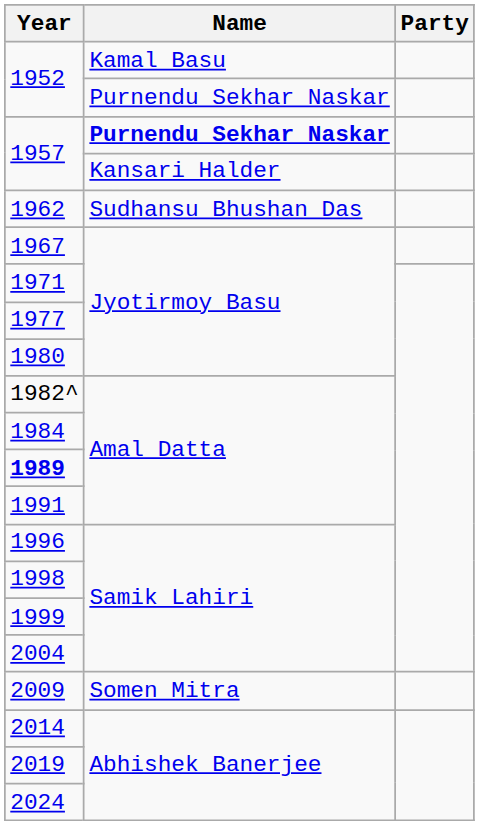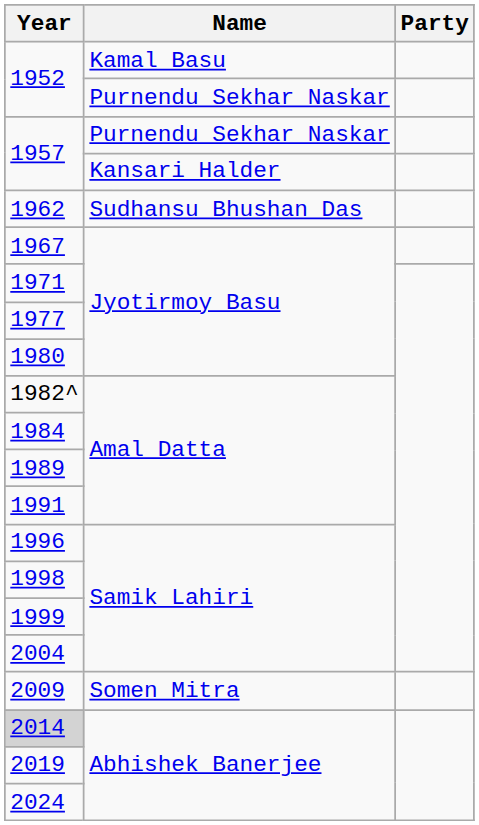(240, 135) bold -> (240, 135) normal
(38, 468) bold -> (38, 468) normal
(38, 728) no background -> (38, 728) lightgrey background
